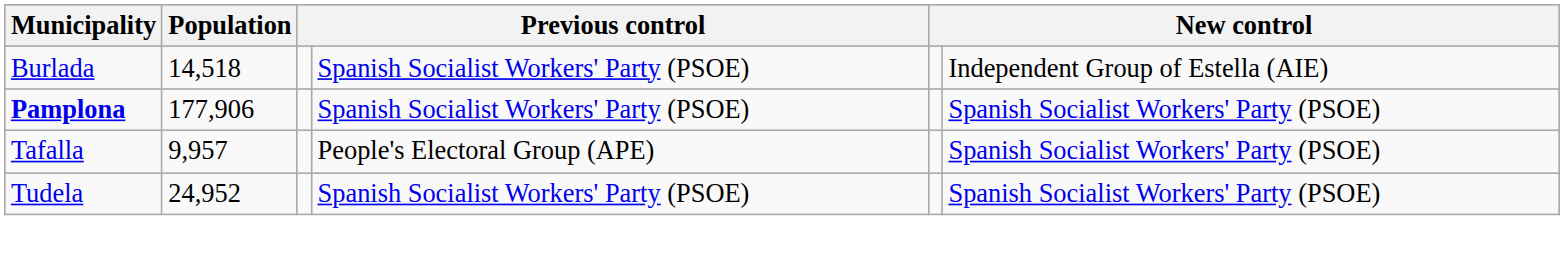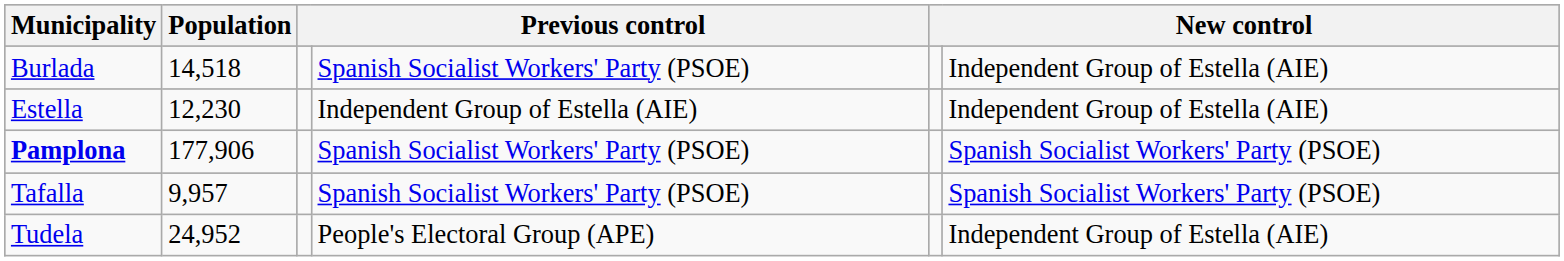+ row: (47, 109)
(486, 151) People's Electoral Group (APE) -> (533, 192) Spanish Socialist Workers' Party (PSOE)
(533, 192) Spanish Socialist Workers' Party (PSOE) -> (486, 234) People's Electoral Group (APE)
(1164, 192) Spanish Socialist Workers' Party (PSOE) -> (1138, 234) Independent Group of Estella (AIE)
